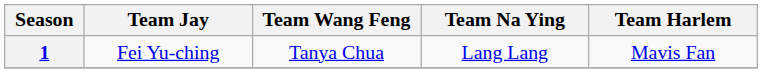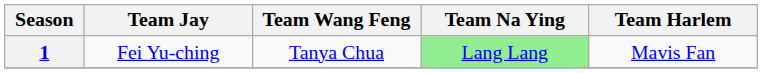(505, 51) no background -> (505, 51) lightgreen background
